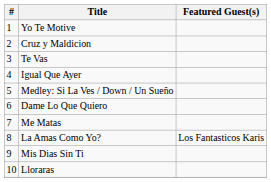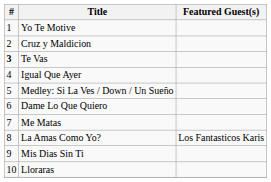(9, 59) normal -> (9, 59) bold
